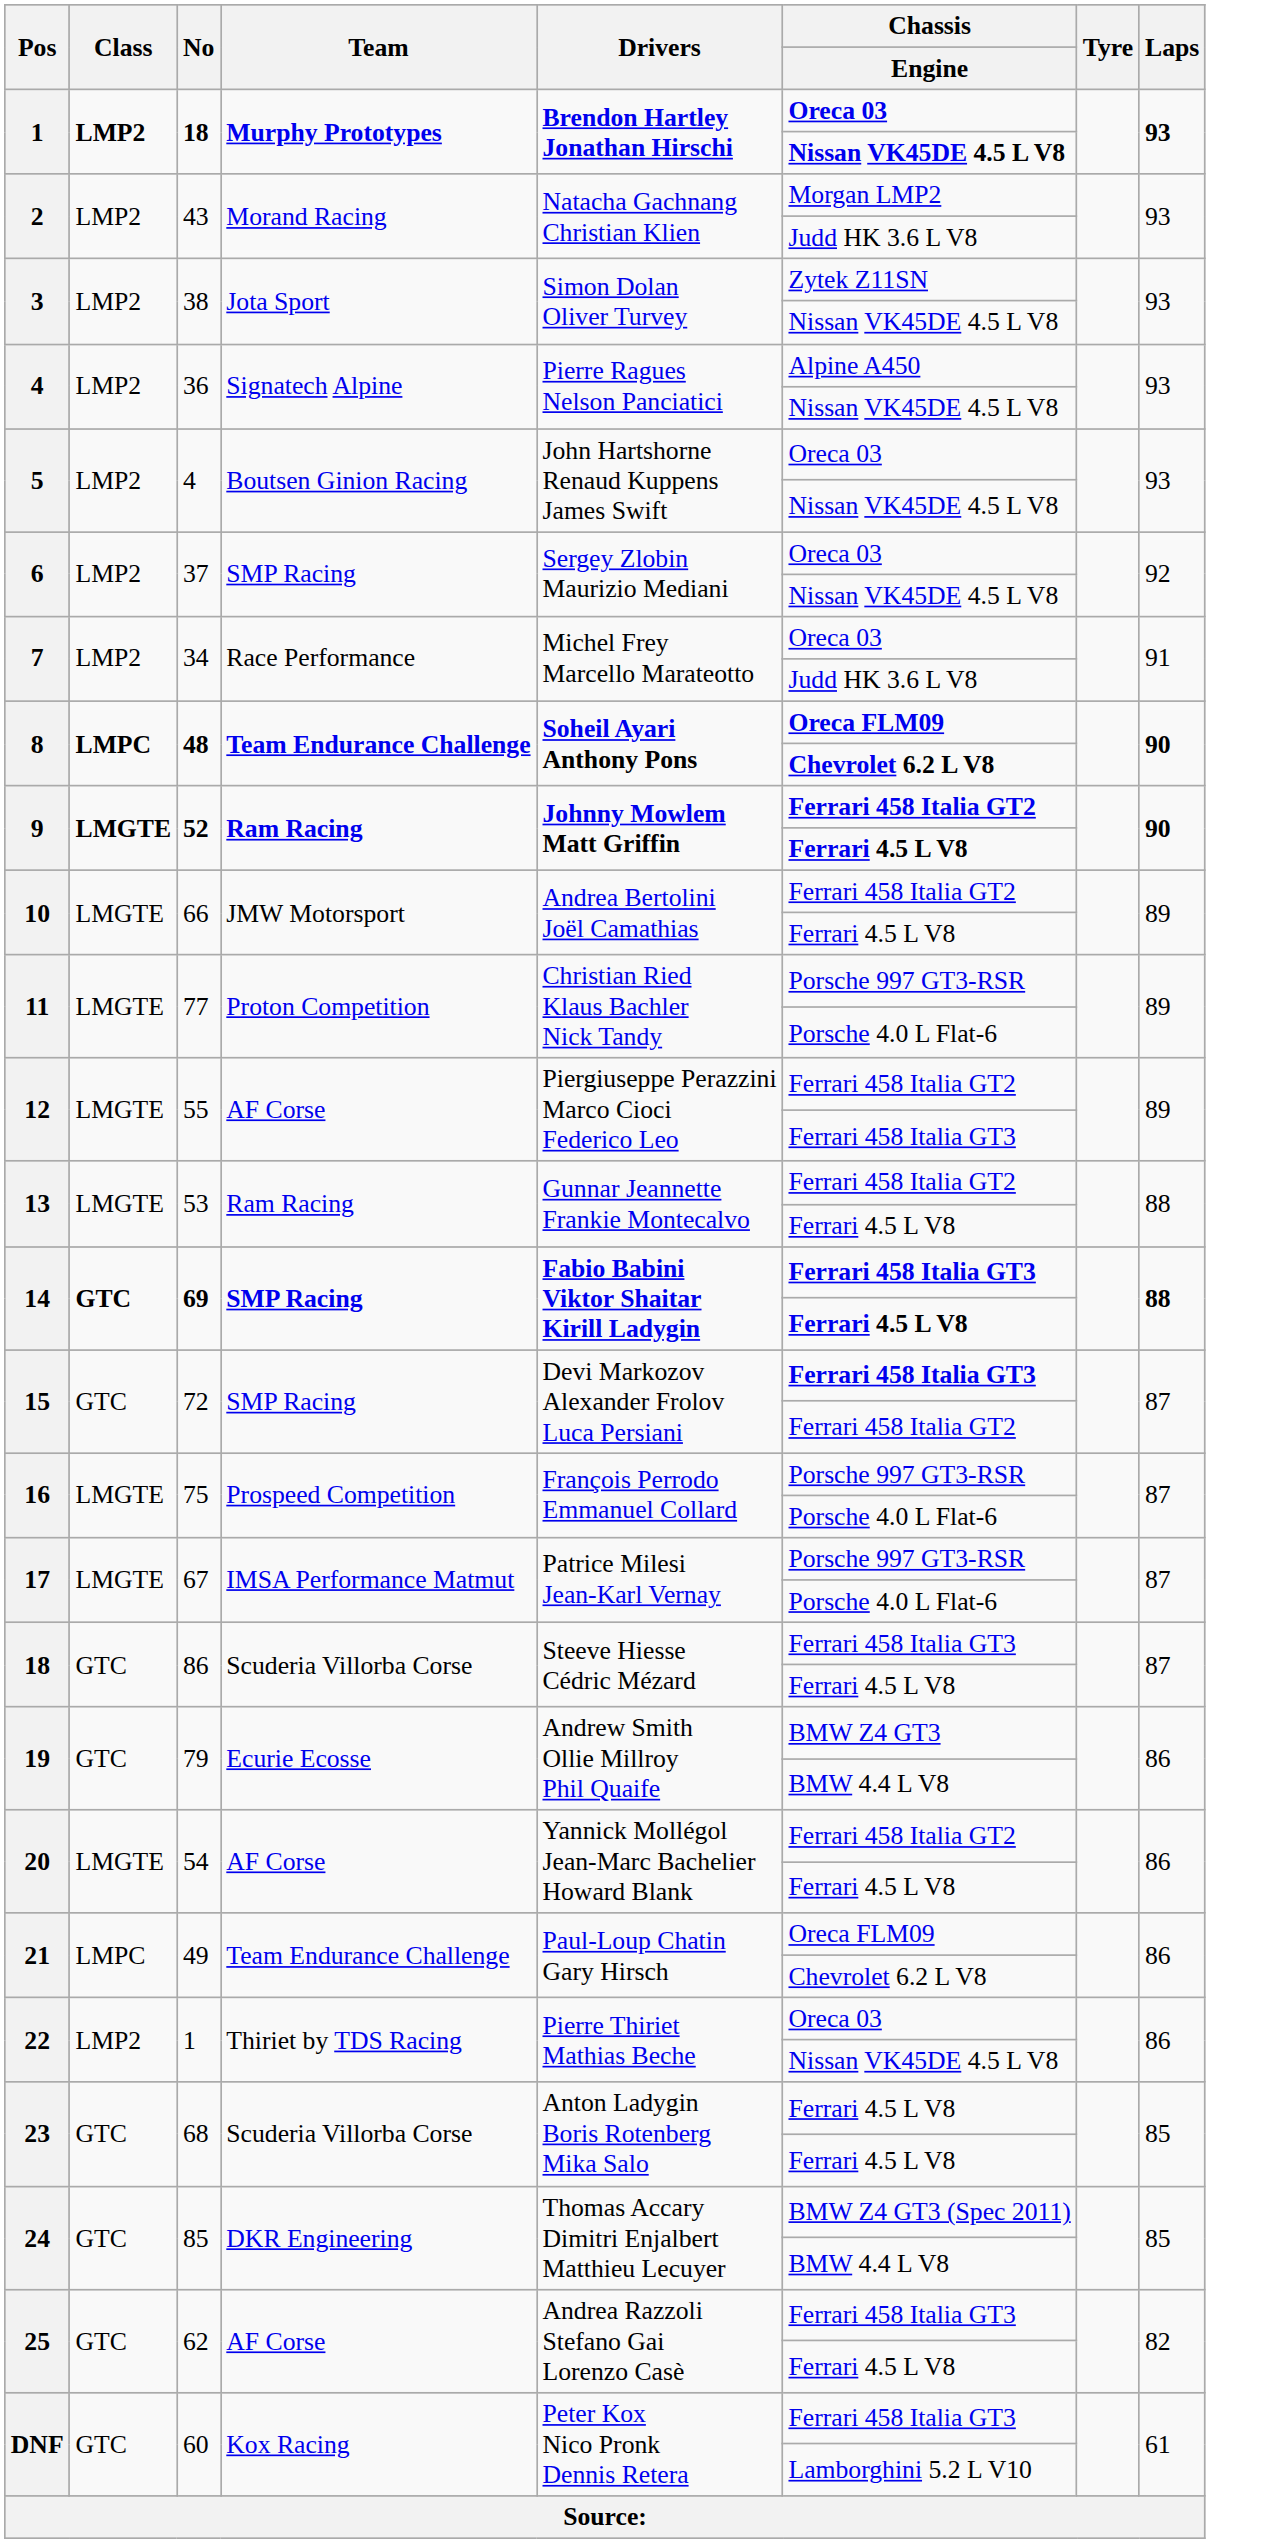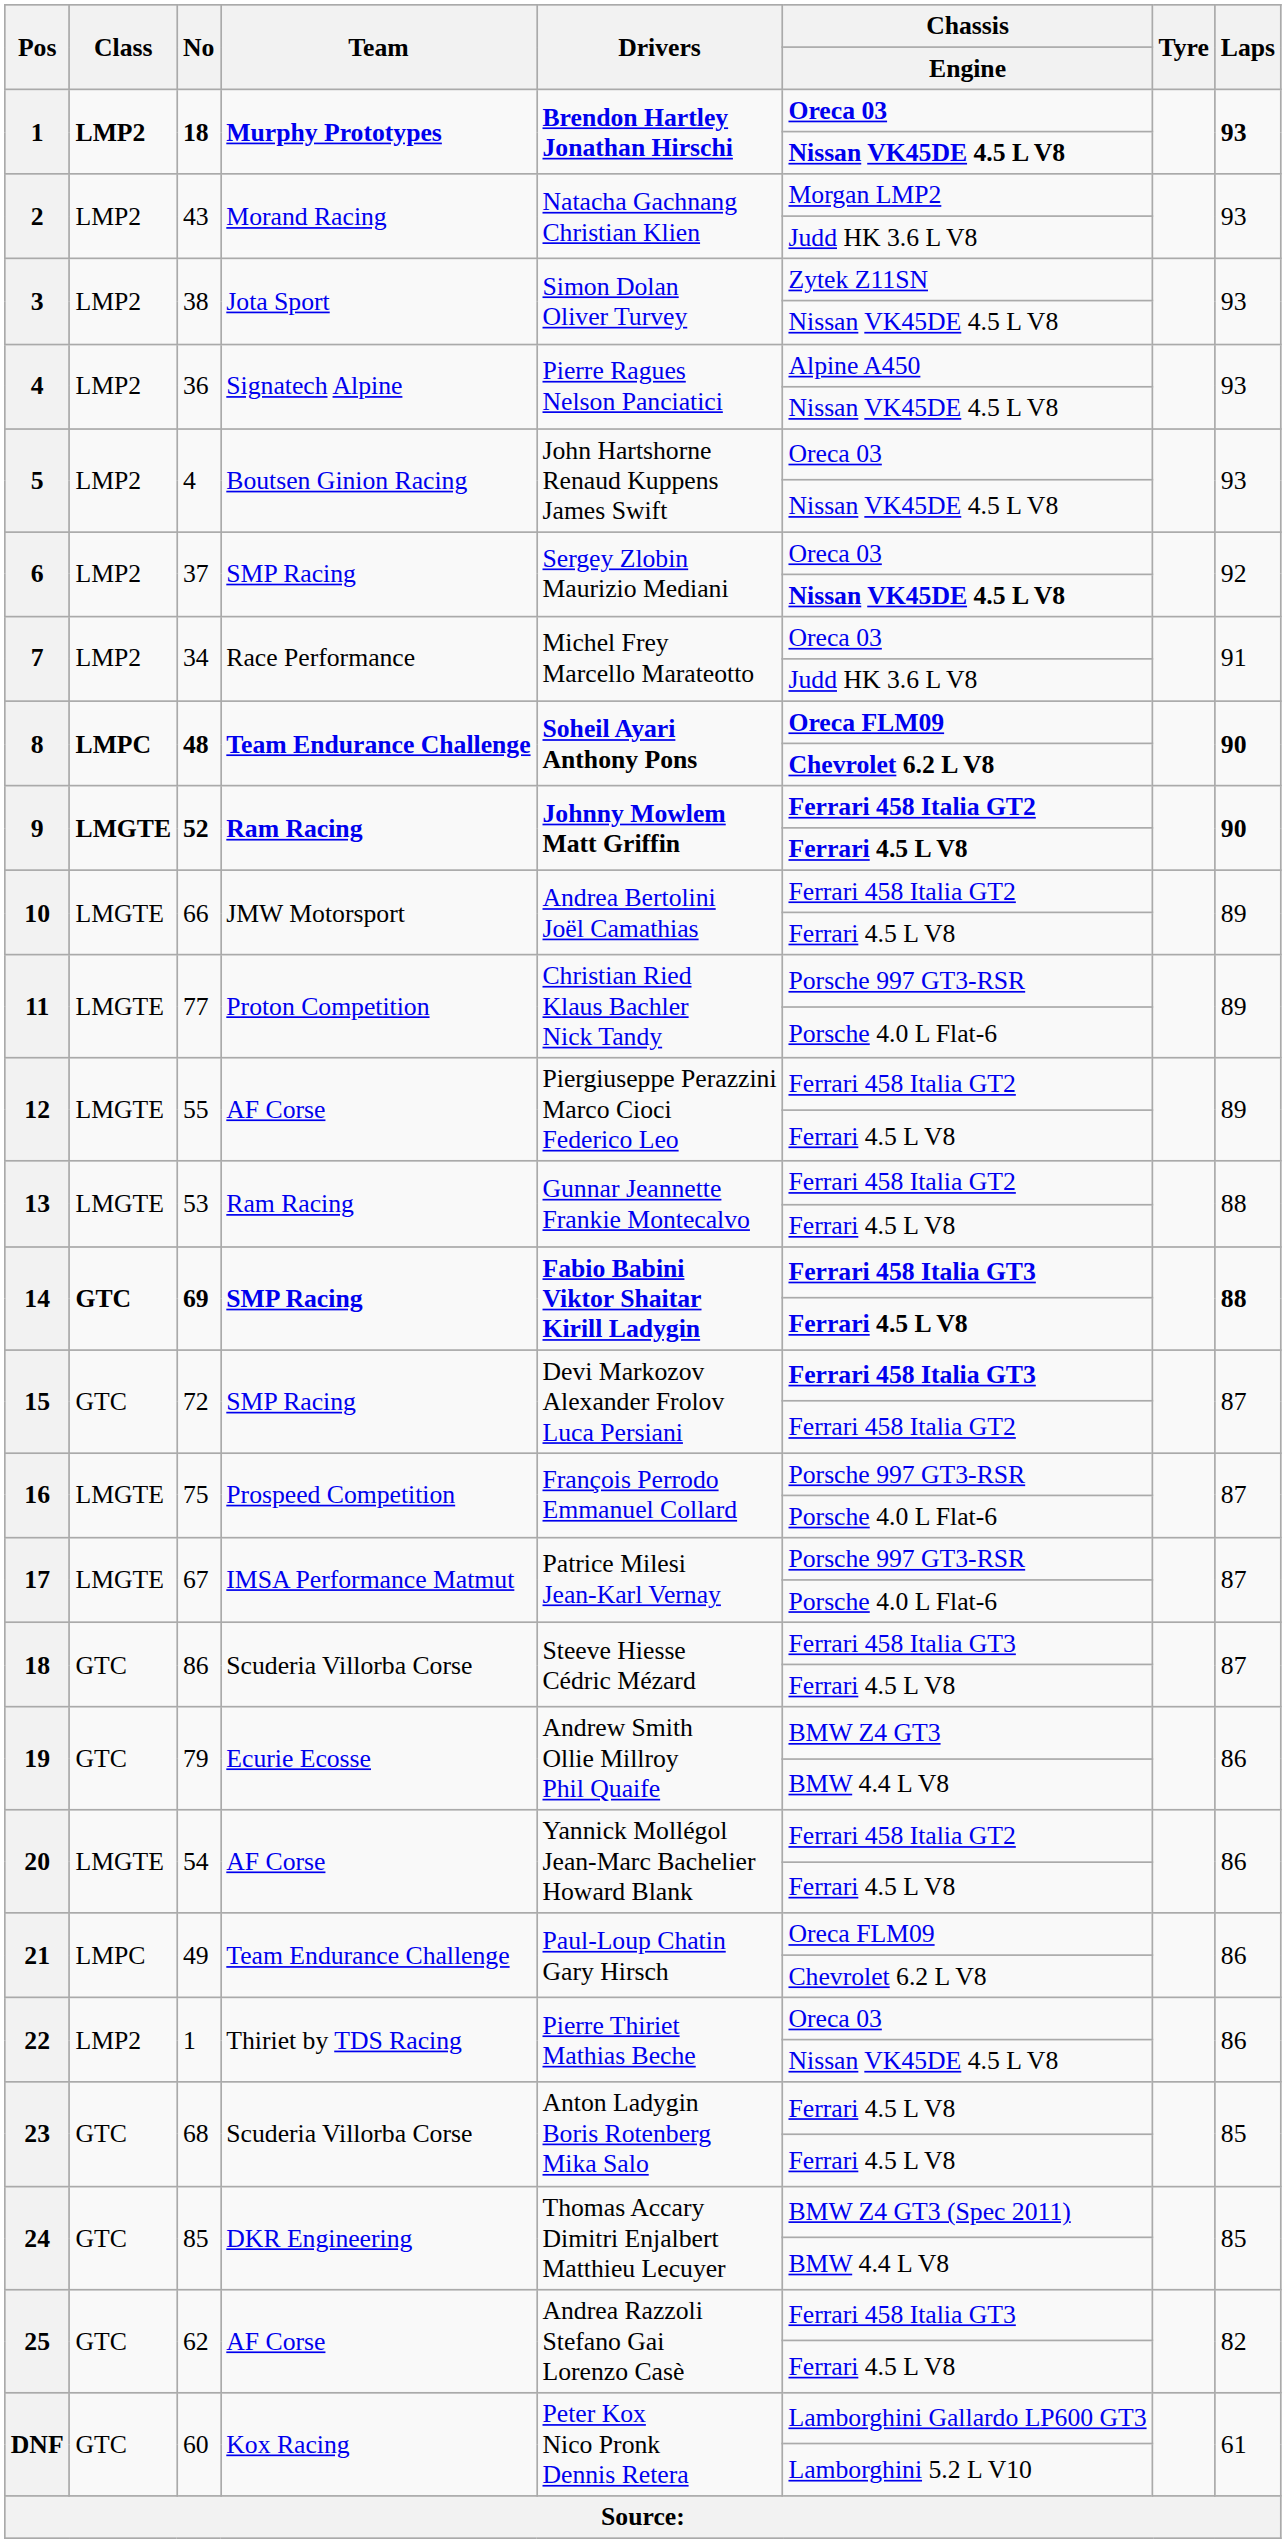(923, 594) normal -> (927, 594) bold
(902, 1135) Ferrari 458 Italia GT3 -> (872, 1135) Ferrari 4.5 L V8
(902, 2417) Ferrari 458 Italia GT3 -> (968, 2417) Lamborghini Gallardo LP600 GT3
